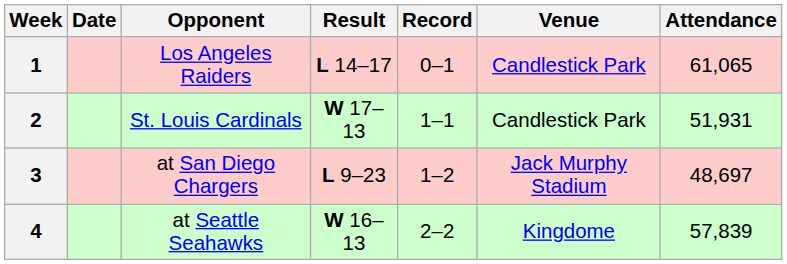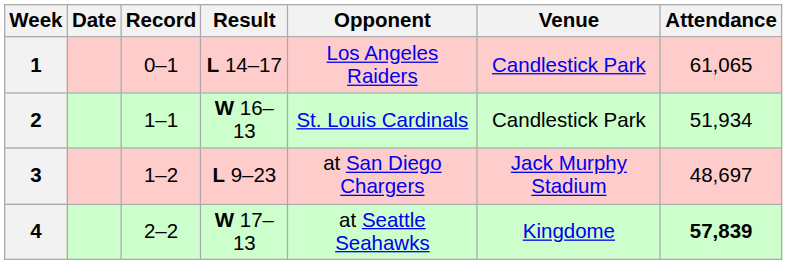columns swapped: (216, 20) <-> (437, 20)
(354, 120) W 17–13 -> (244, 120) W 16–13
(721, 120) 51,931 -> (721, 120) 51,934
(354, 231) W 16–13 -> (244, 231) W 17–13
(721, 231) normal -> (721, 231) bold
